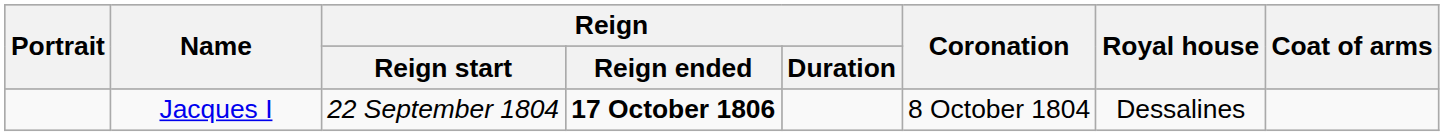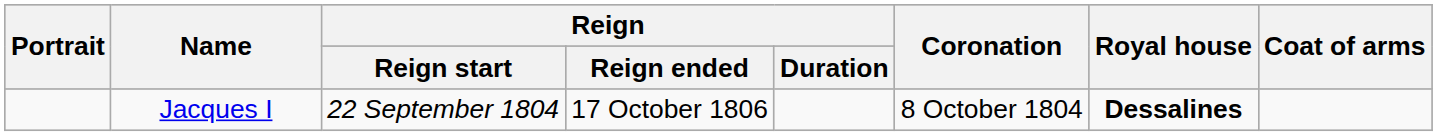(673, 109) bold -> (670, 109) normal
(1181, 109) normal -> (1173, 109) bold
